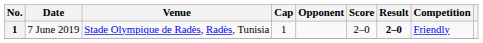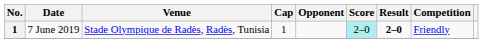(362, 30) no background -> (362, 30) paleturquoise background
